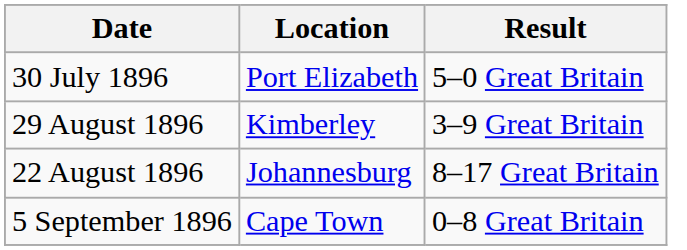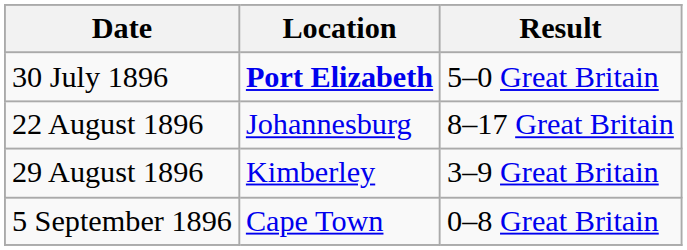(332, 76) normal -> (340, 76) bold
rows swapped: (108, 172) <-> (108, 124)
